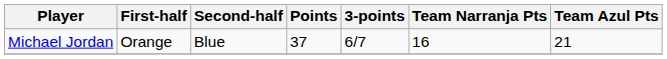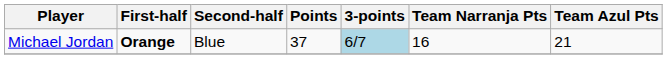(146, 41) normal -> (148, 41) bold
(355, 41) no background -> (355, 41) lightblue background
